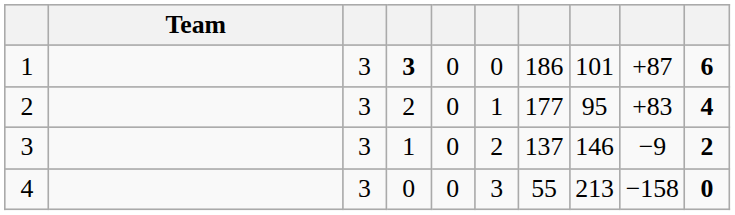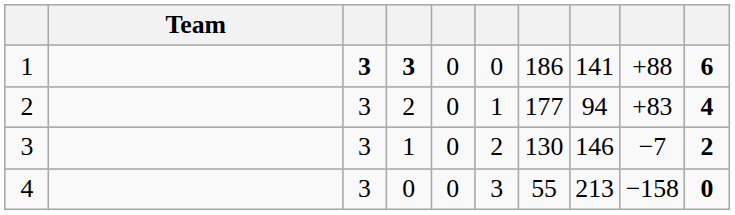(365, 65) normal -> (365, 65) bold
(595, 65) 101 -> (595, 65) 141
(652, 65) +87 -> (652, 65) +88
(595, 106) 95 -> (595, 106) 94
(544, 147) 137 -> (544, 147) 130
(652, 147) −9 -> (652, 147) −7
